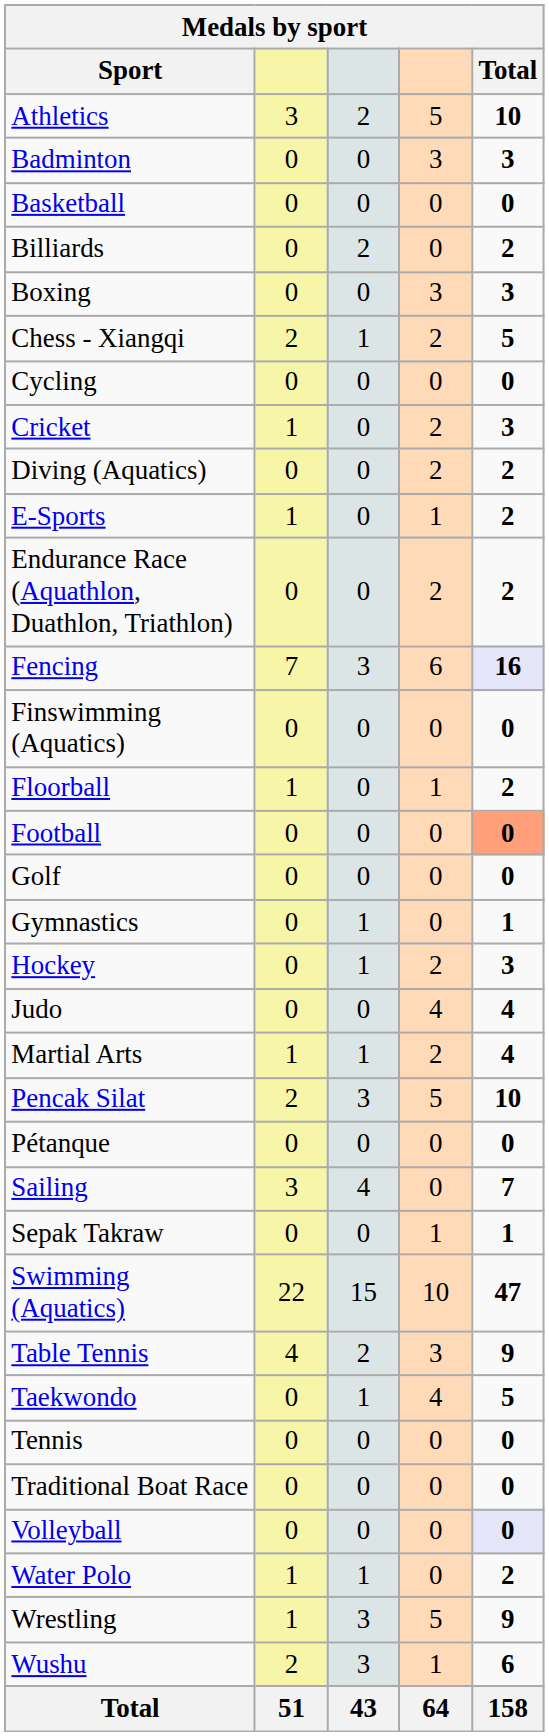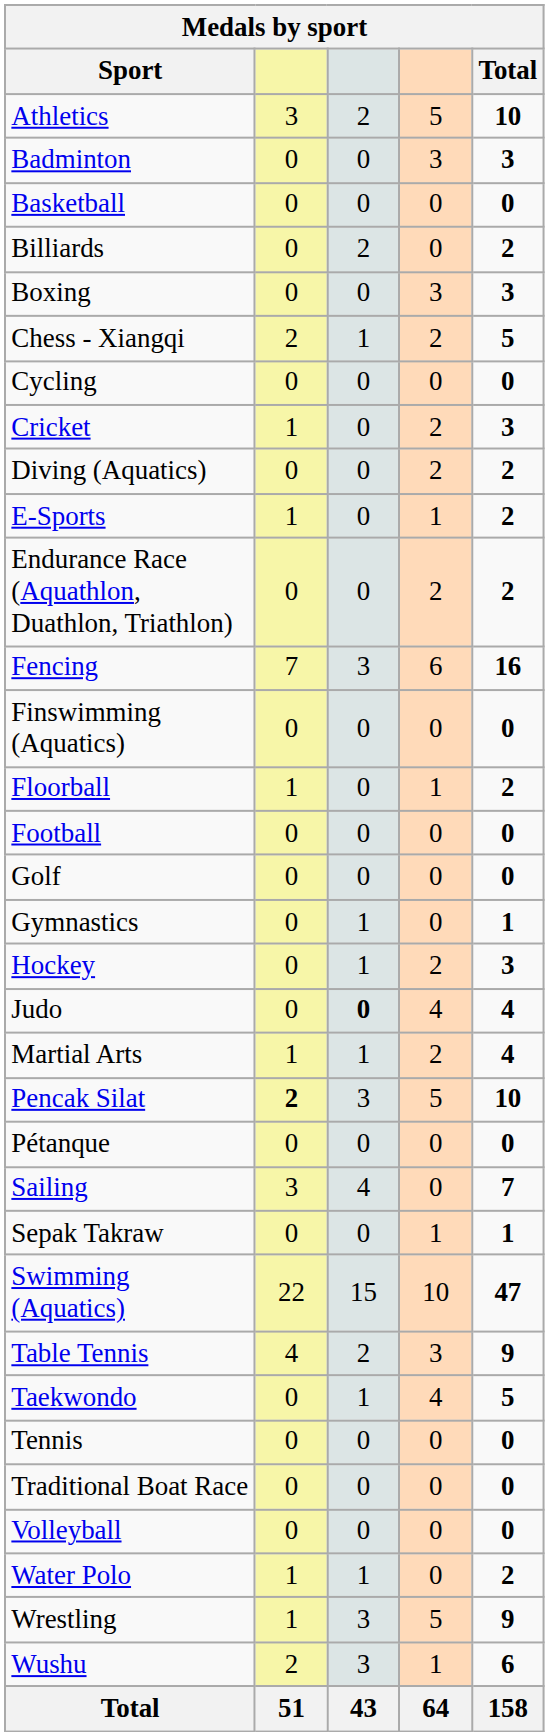(508, 667) lavender background -> (508, 667) no background
(508, 832) lightsalmon background -> (508, 832) no background
(364, 1009) normal -> (364, 1009) bold
(291, 1098) normal -> (291, 1098) bold
(508, 1530) lavender background -> (508, 1530) no background
